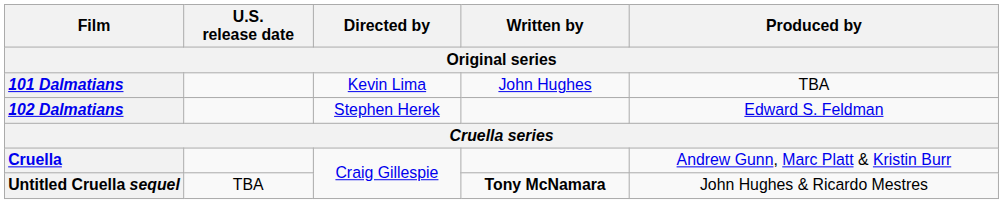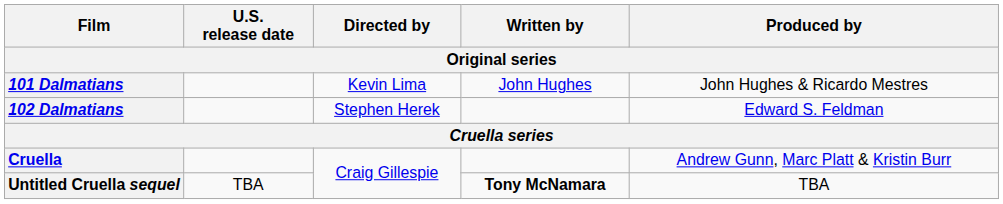(814, 85) TBA -> (814, 85) John Hughes & Ricardo Mestres
(814, 185) John Hughes & Ricardo Mestres -> (814, 185) TBA
